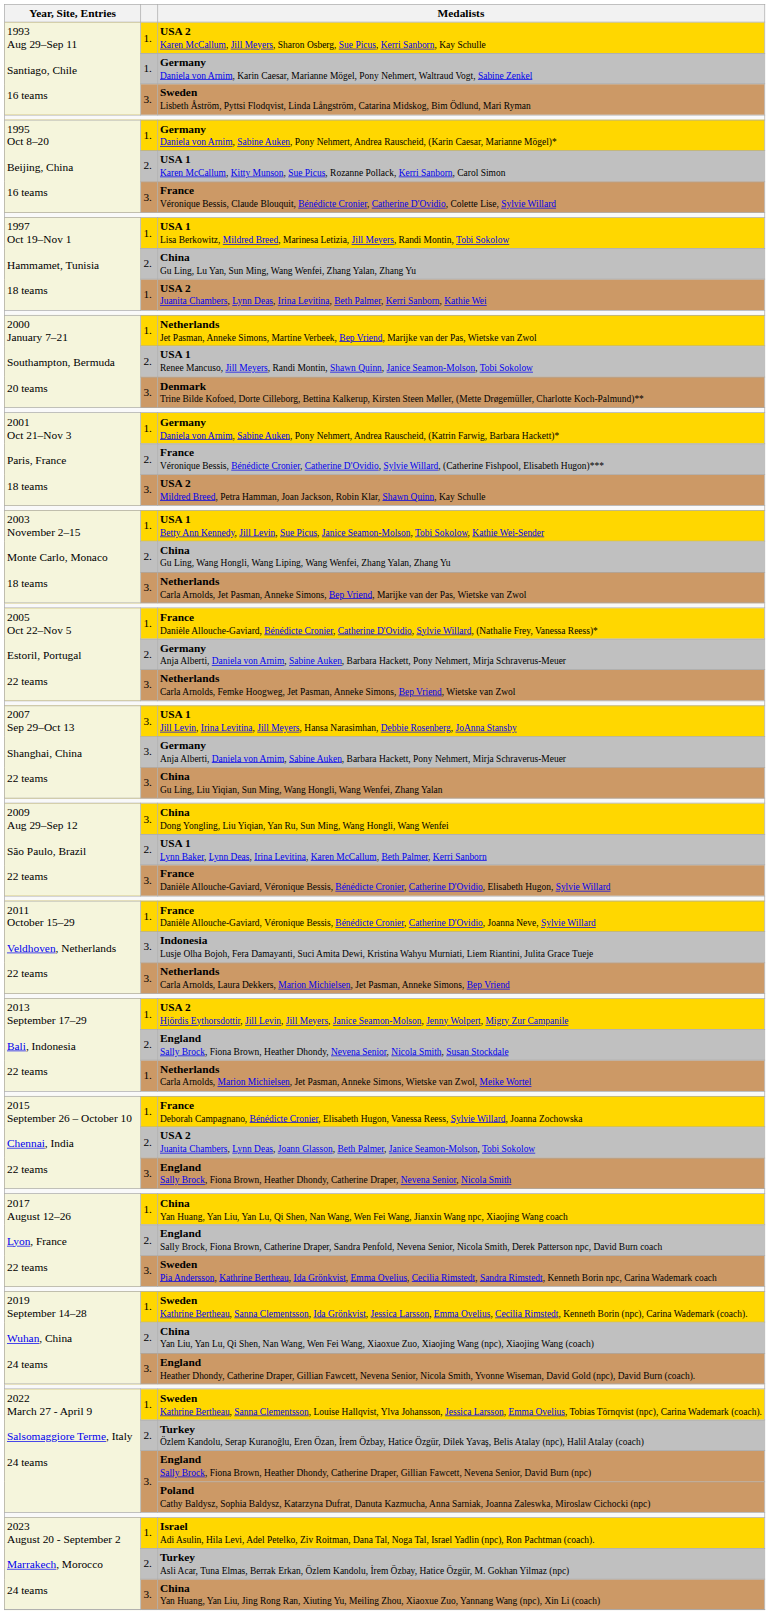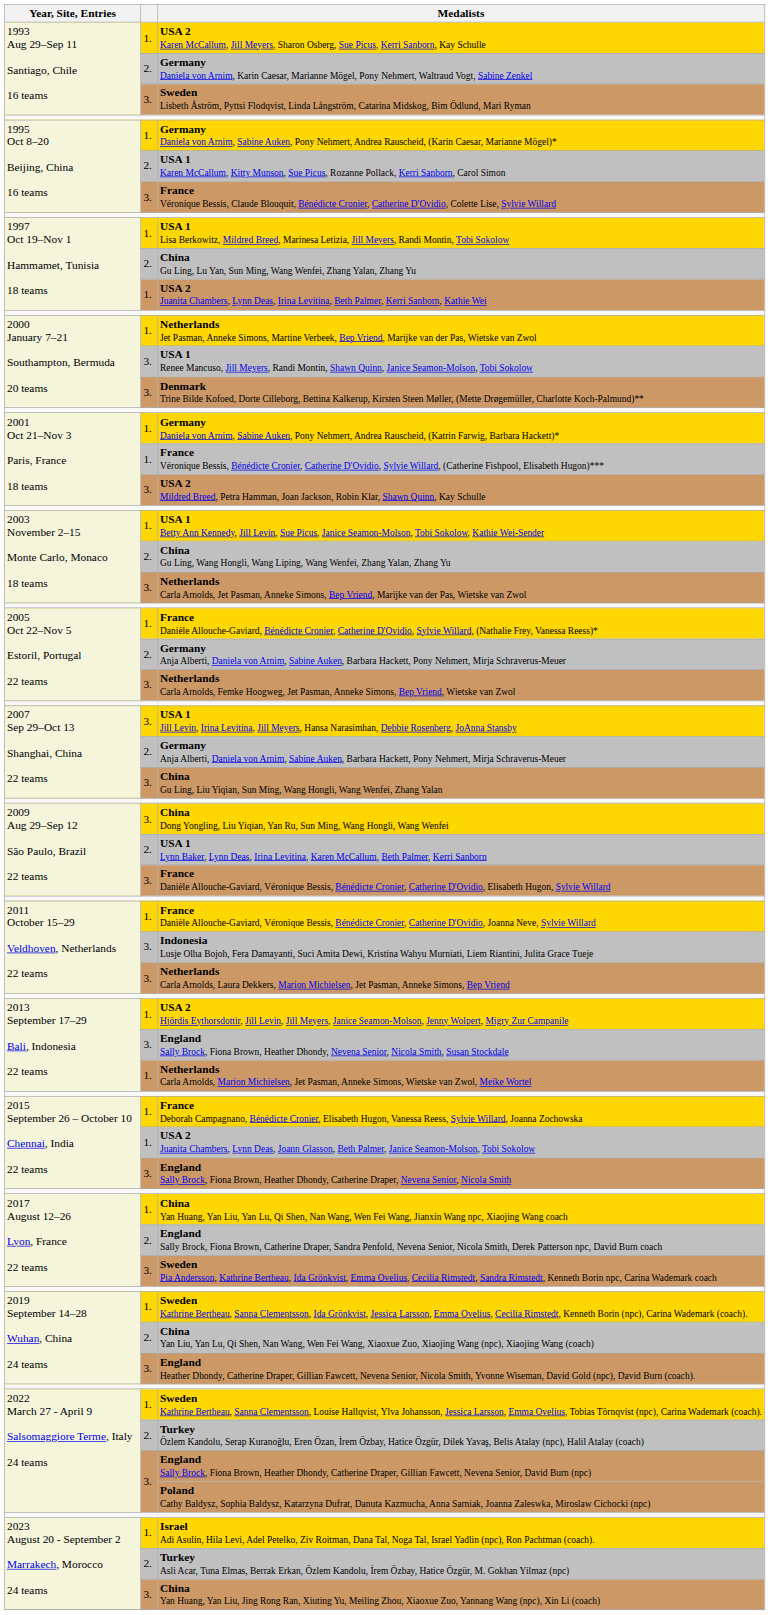(148, 68) 1. -> (148, 68) 2.
(148, 361) 2. -> (148, 361) 3.
(148, 459) 2. -> (148, 459) 1.
(148, 752) 3. -> (148, 752) 2.
(148, 1044) 2. -> (148, 1044) 3.
(148, 1142) 2. -> (148, 1142) 1.
